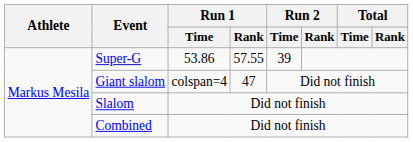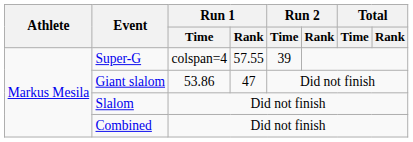(199, 59) 53.86 -> (199, 59) colspan=4
(199, 81) colspan=4 -> (199, 81) 53.86
